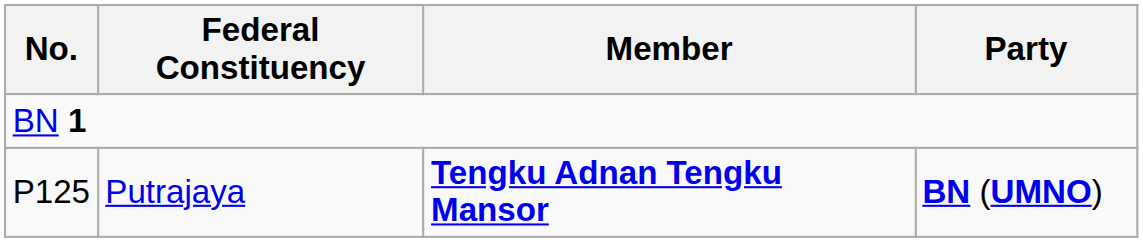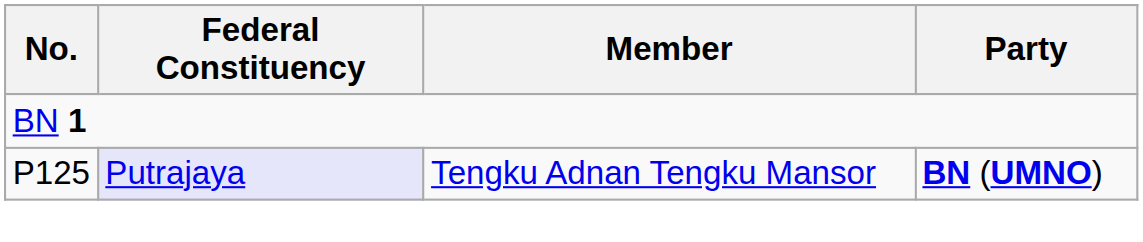(175, 191) no background -> (175, 173) lavender background
(606, 191) bold -> (654, 173) normal
